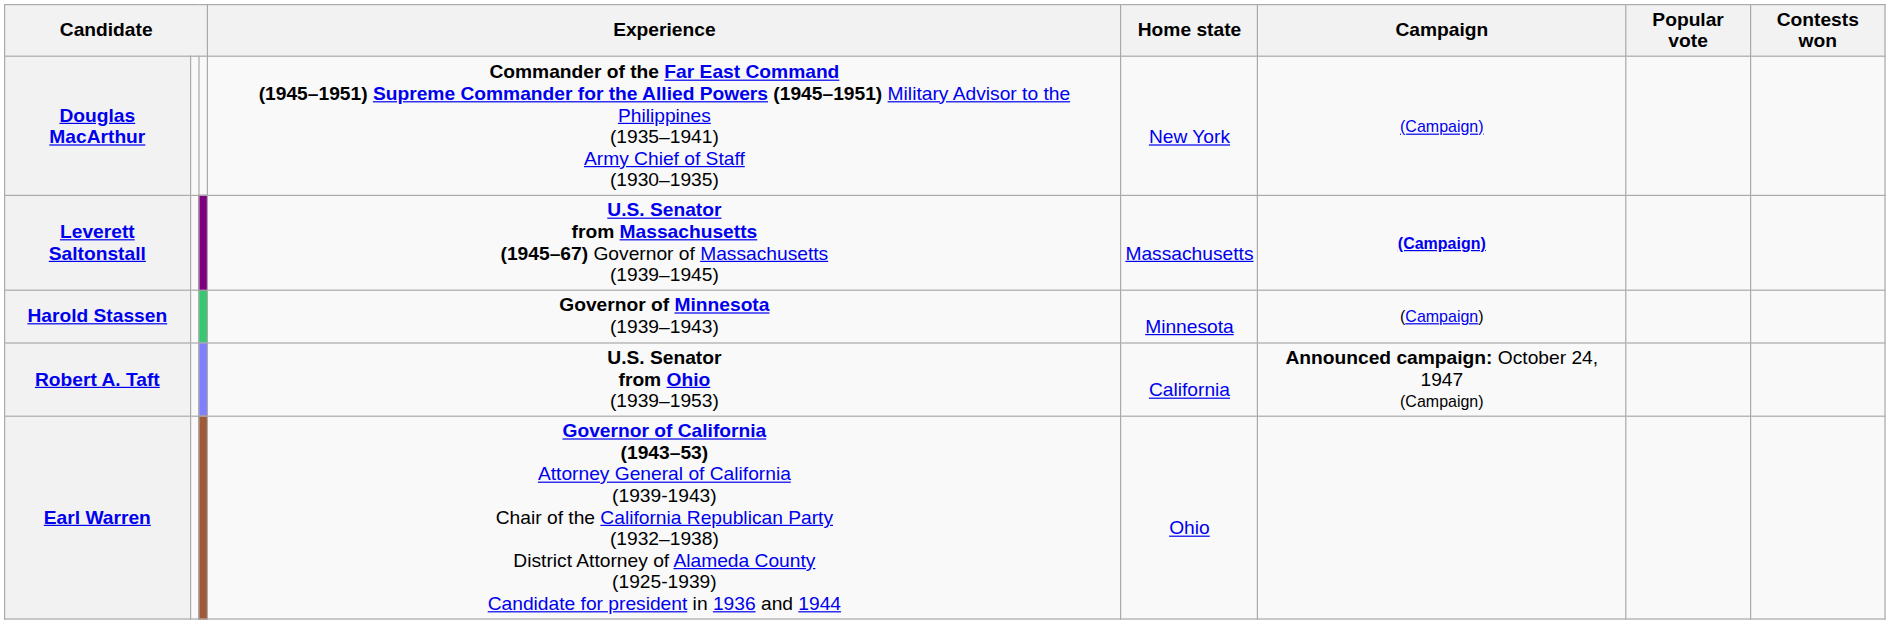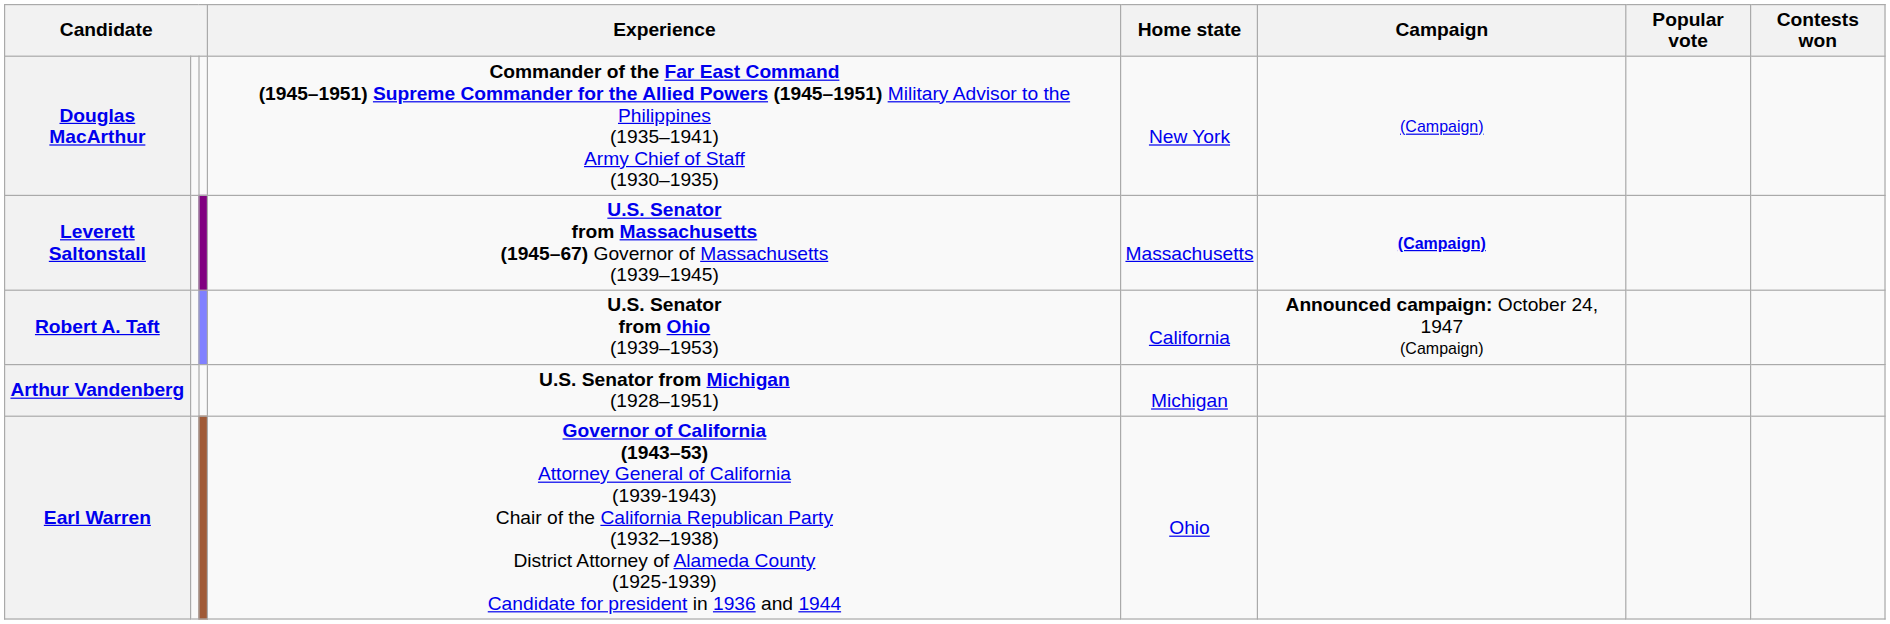- row: (97, 316)
+ row: (97, 389)
